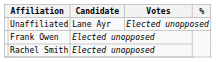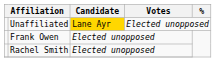(92, 24) no background -> (92, 24) gold background
